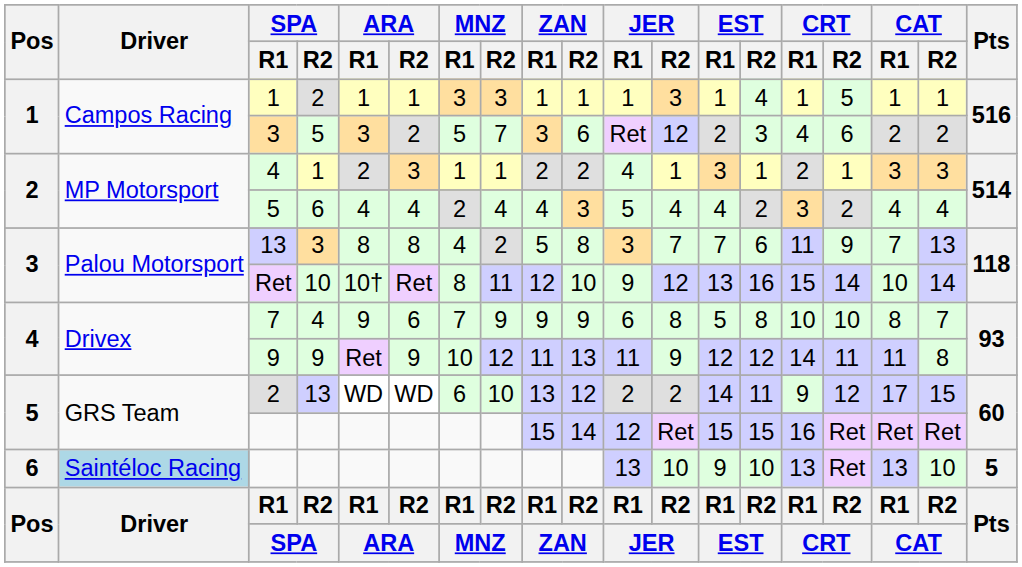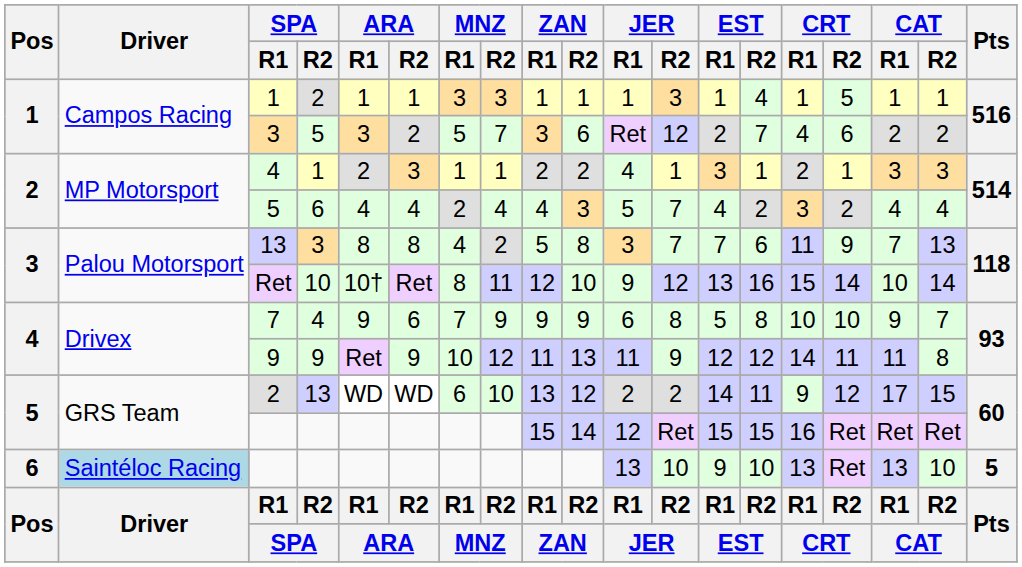(761, 134) 3 -> (761, 134) 7
(676, 208) 4 -> (676, 208) 7
(895, 320) 8 -> (895, 320) 9
